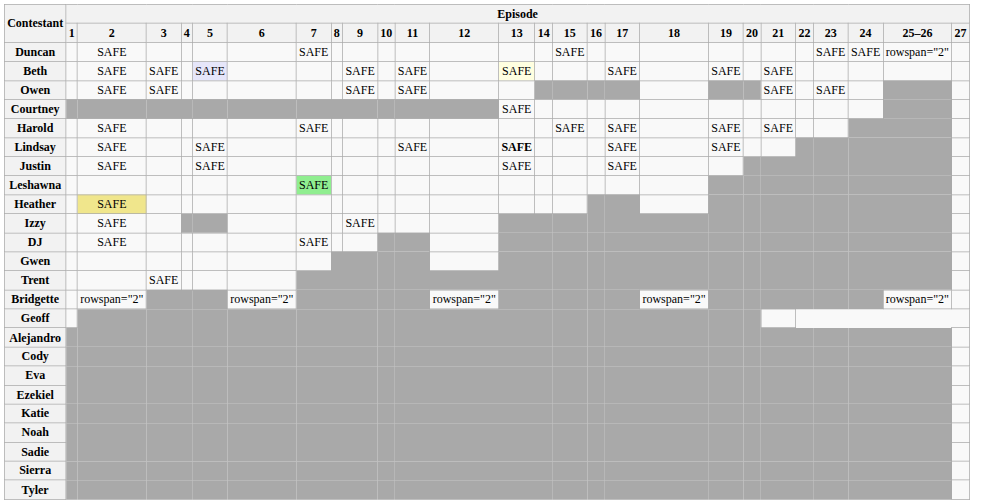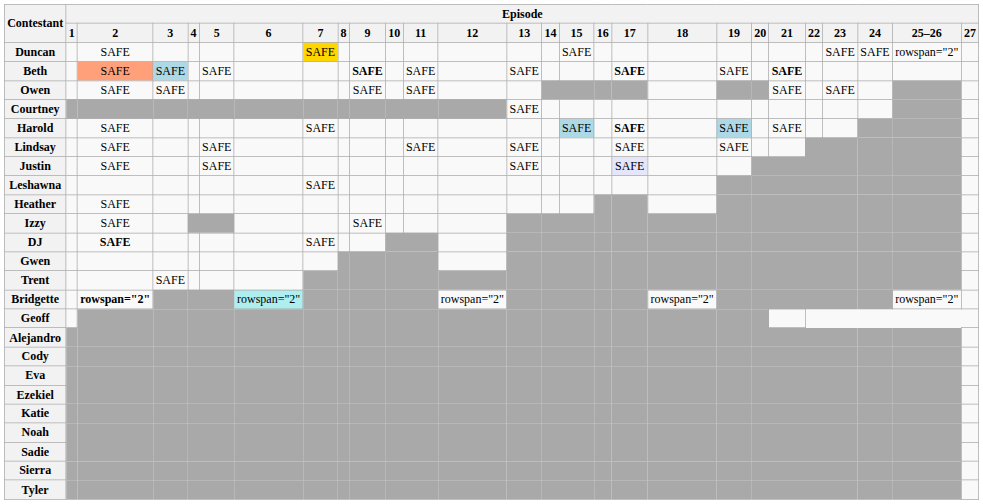(314, 52) no background -> (320, 52) gold background
(112, 71) no background -> (115, 71) lightsalmon background
(164, 71) no background -> (170, 71) lightblue background
(210, 71) lavender background -> (217, 71) no background
(360, 71) normal -> (367, 71) bold
(517, 71) lightyellow background -> (524, 71) no background
(622, 71) normal -> (630, 71) bold
(778, 71) normal -> (787, 71) bold
(570, 128) no background -> (577, 128) lightblue background
(622, 128) normal -> (630, 128) bold
(726, 128) no background -> (734, 128) lightblue background
(517, 147) bold -> (524, 147) normal
(622, 166) no background -> (630, 166) lavender background
(314, 185) lightgreen background -> (320, 185) no background
(112, 204) khaki background -> (115, 204) no background
(112, 242) normal -> (115, 242) bold
(112, 299) normal -> (115, 299) bold
(262, 299) no background -> (269, 299) paleturquoise background
